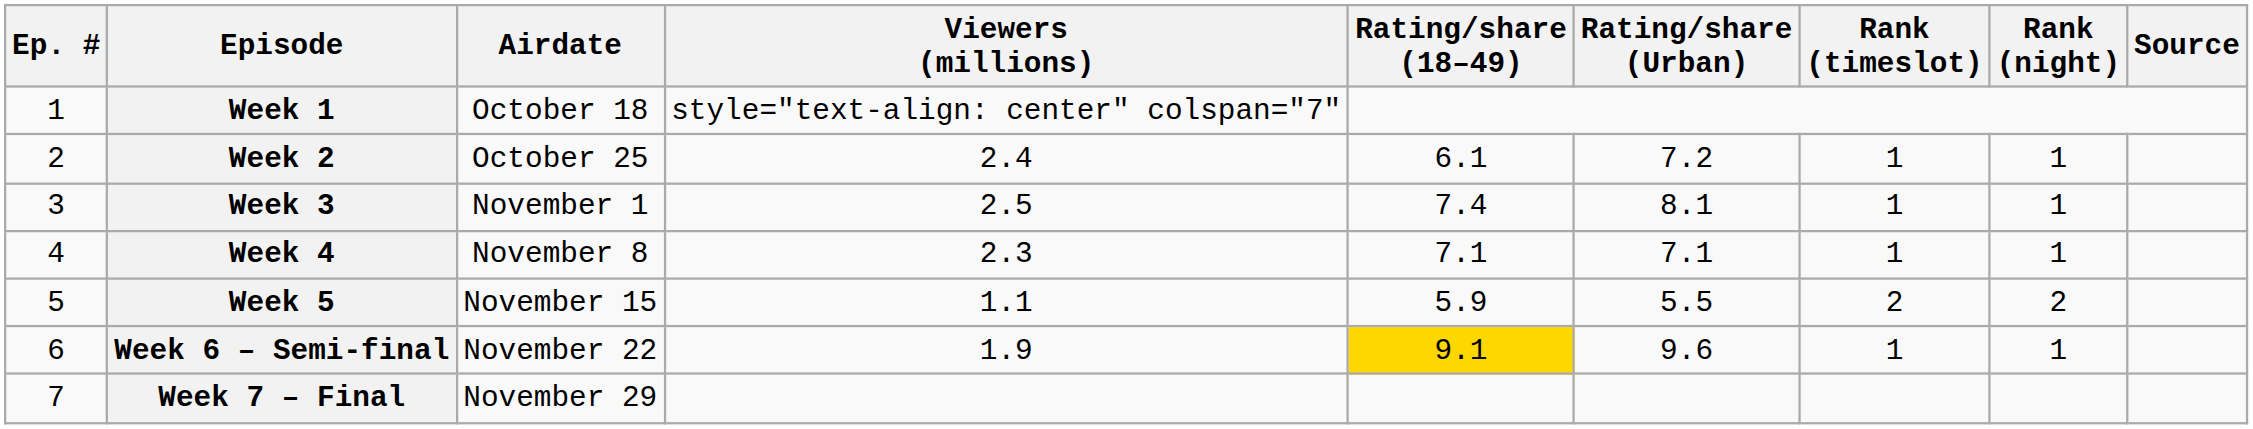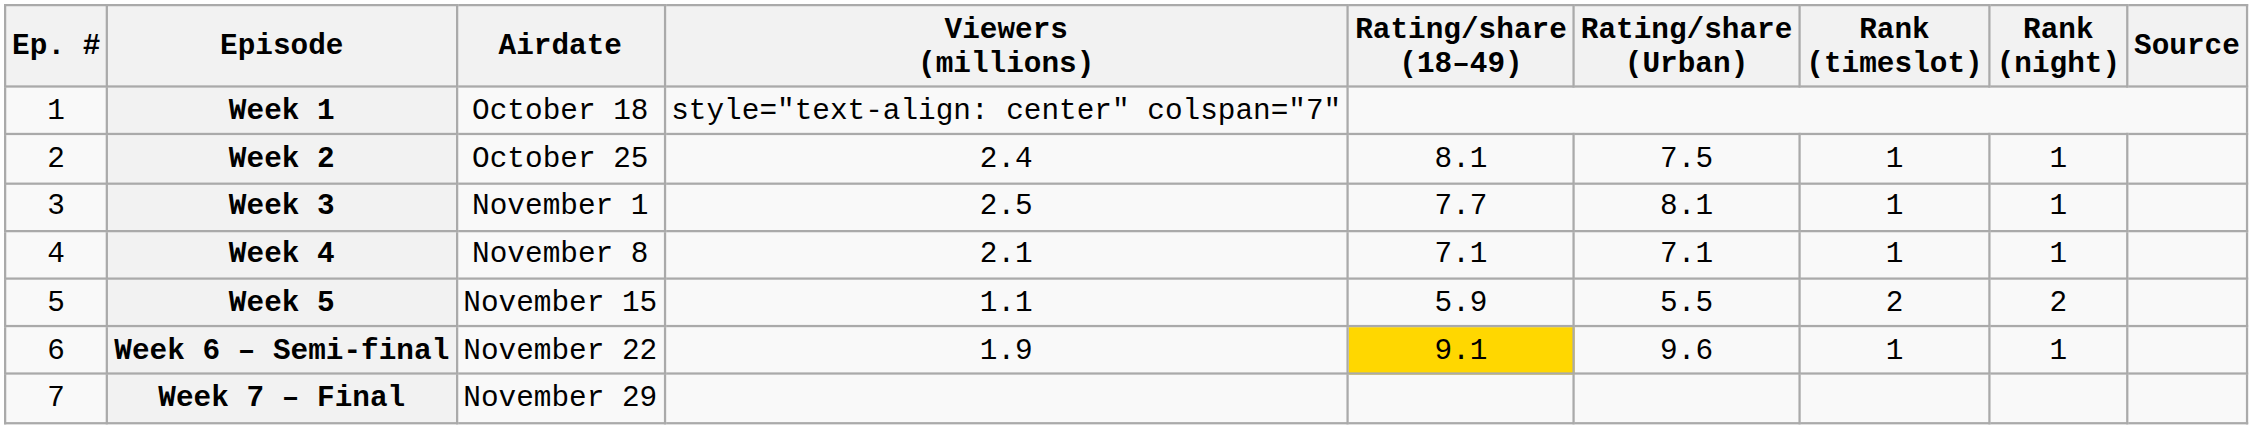(1461, 159) 6.1 -> (1461, 159) 8.1
(1687, 159) 7.2 -> (1687, 159) 7.5
(1461, 207) 7.4 -> (1461, 207) 7.7
(1006, 255) 2.3 -> (1006, 255) 2.1
